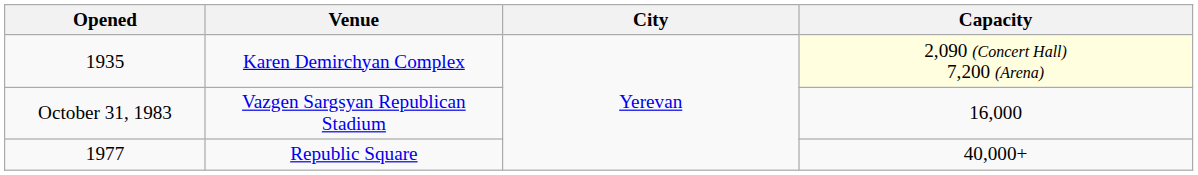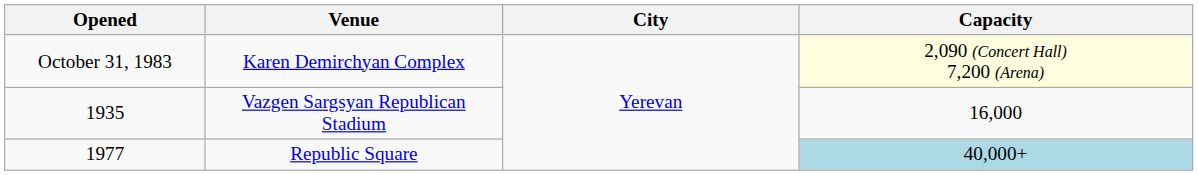(105, 60) 1935 -> (105, 60) October 31, 1983
(105, 113) October 31, 1983 -> (105, 113) 1935
(996, 154) no background -> (996, 154) lightblue background
